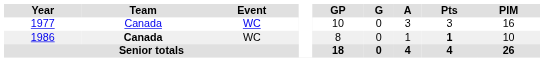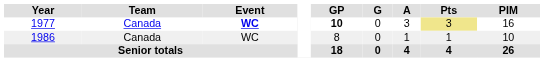(252, 24) normal -> (250, 24) bold
(338, 24) normal -> (337, 24) bold
(449, 24) no background -> (449, 24) khaki background
(143, 37) bold -> (142, 37) normal
(449, 37) bold -> (449, 37) normal
